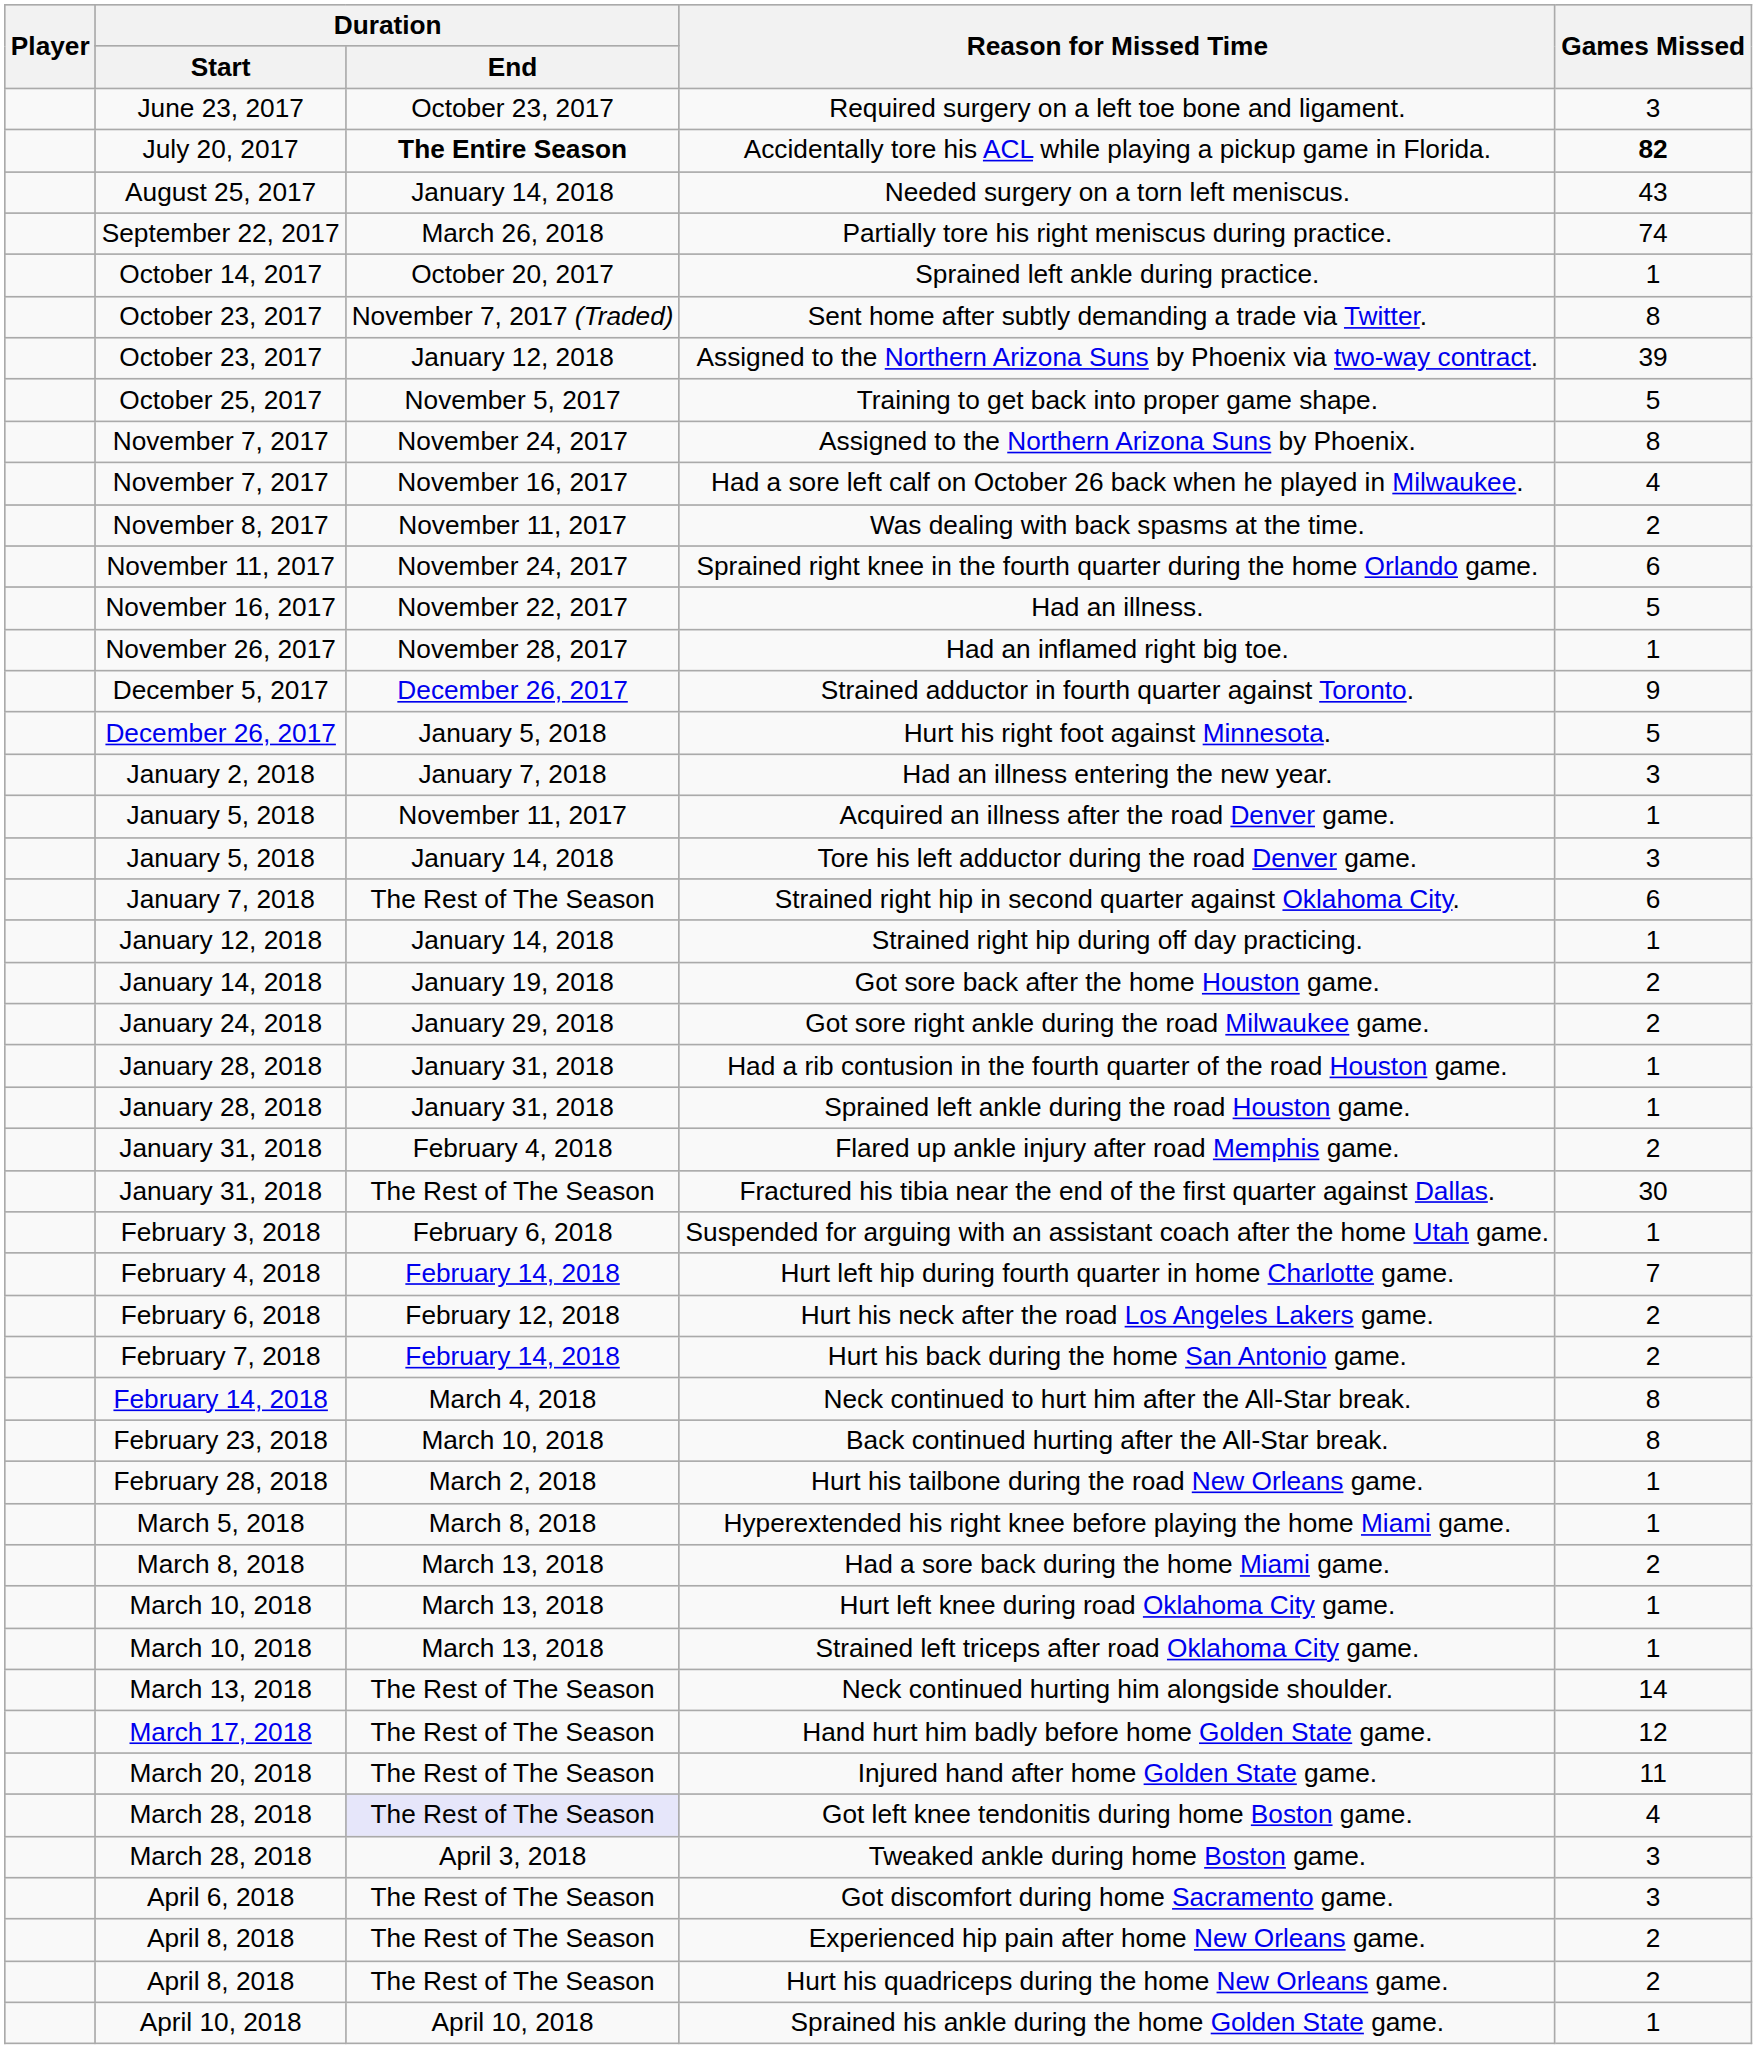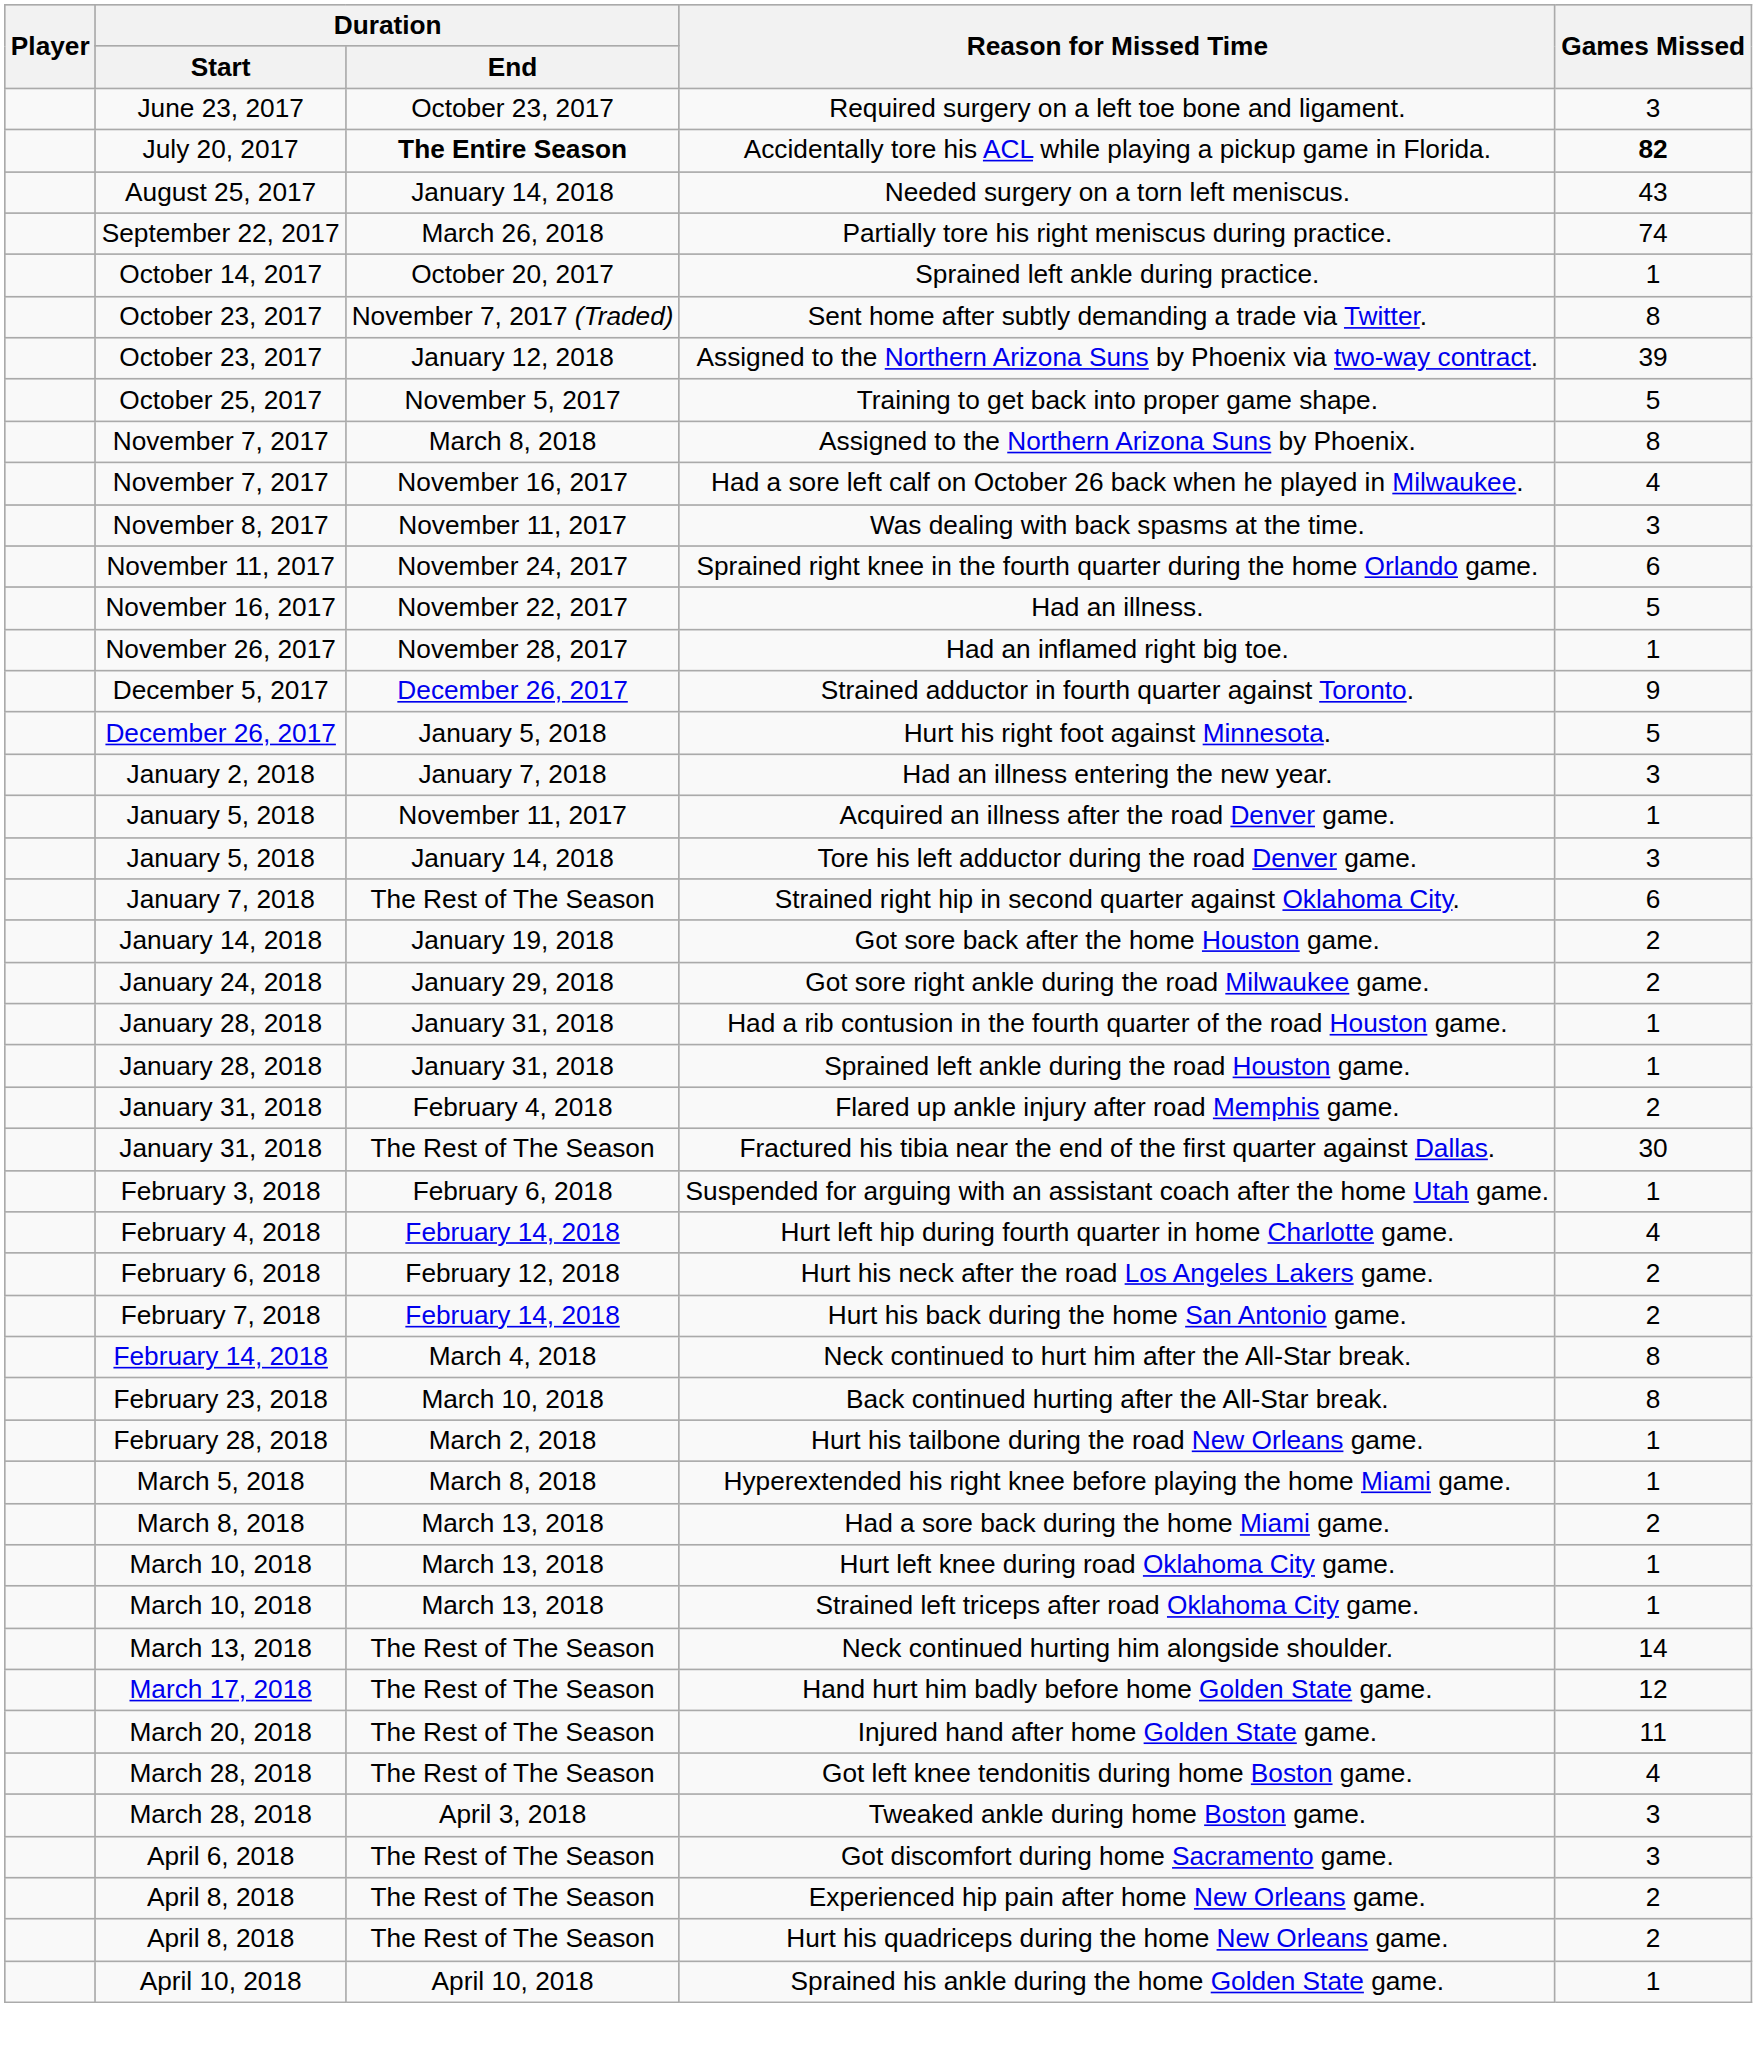(513, 441) November 24, 2017 -> (513, 441) March 8, 2018
(1653, 524) 2 -> (1653, 524) 3
- row: (1117, 940)
(1653, 1273) 7 -> (1653, 1232) 4
(513, 1814) lavender background -> (513, 1773) no background
